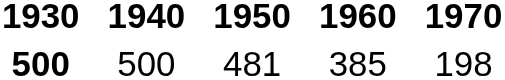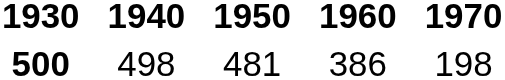(137, 64) 500 -> (137, 64) 498
(348, 64) 385 -> (348, 64) 386
